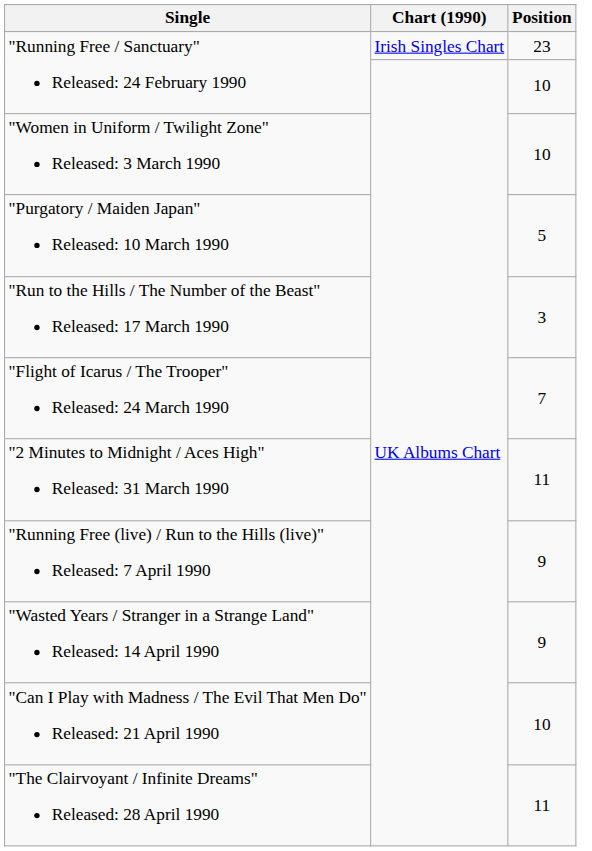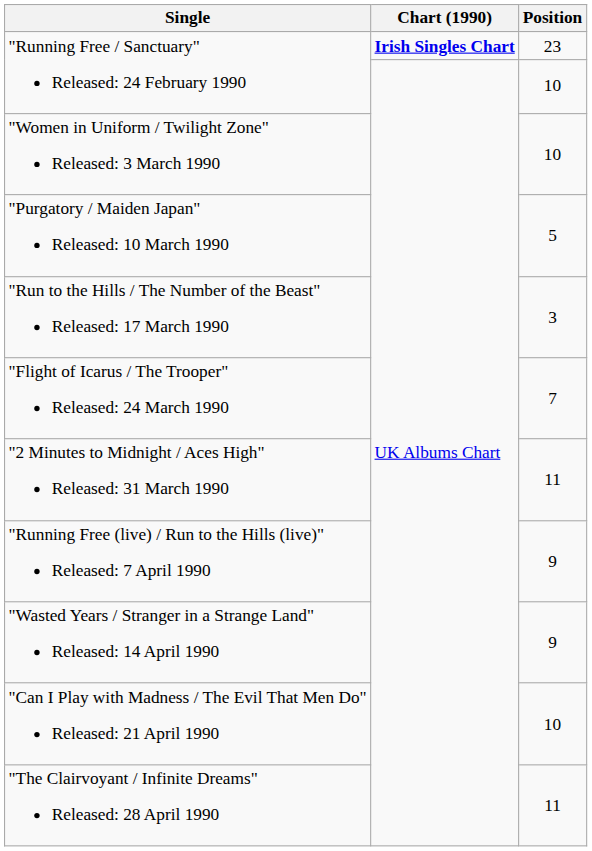(439, 45) normal -> (445, 45) bold
